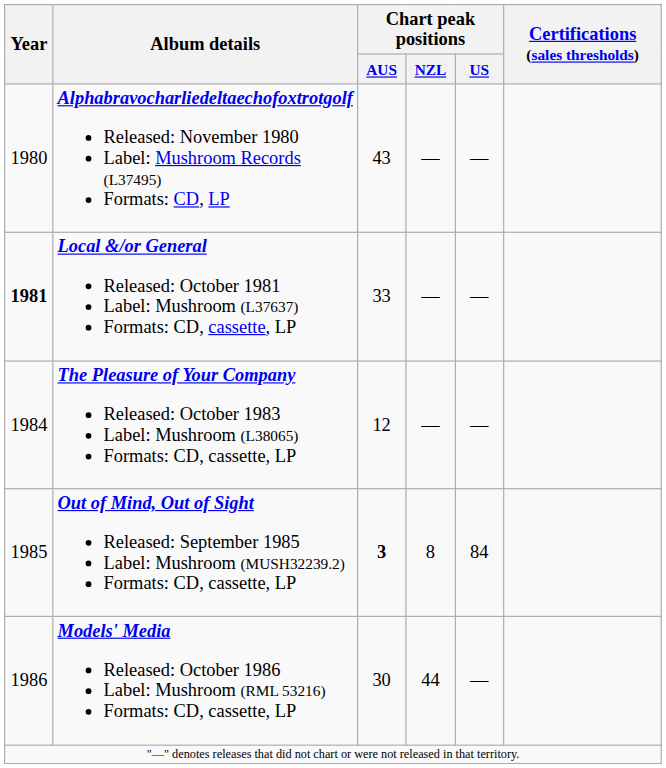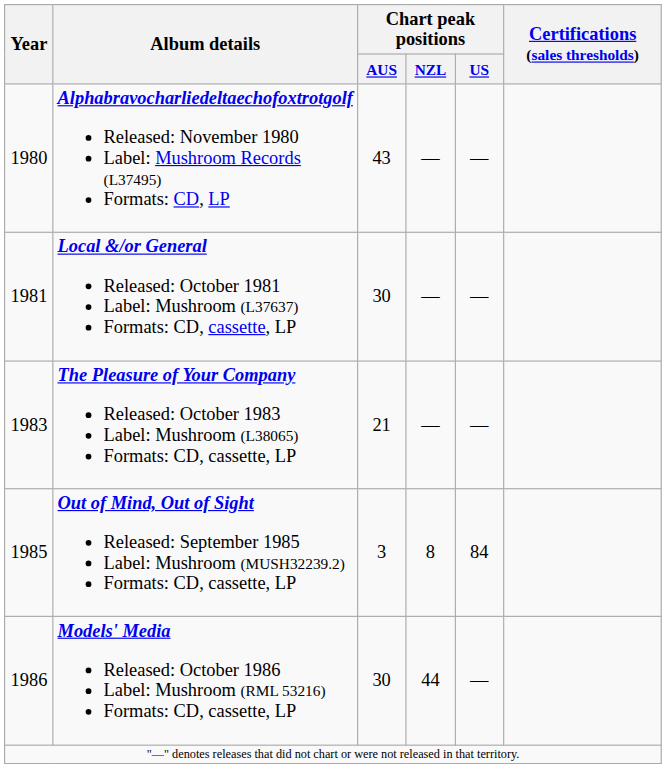(29, 296) bold -> (29, 296) normal
(382, 296) 33 -> (382, 296) 30
(29, 424) 1984 -> (29, 424) 1983
(382, 424) 12 -> (382, 424) 21
(382, 552) bold -> (382, 552) normal
